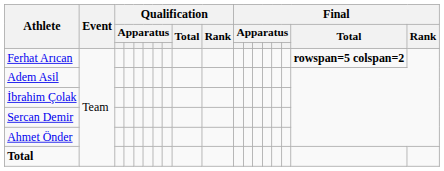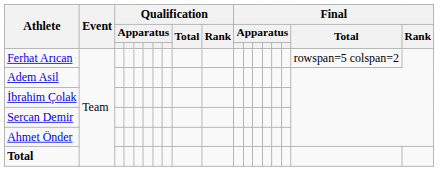(349, 58) bold -> (346, 58) normal
